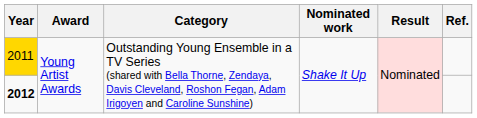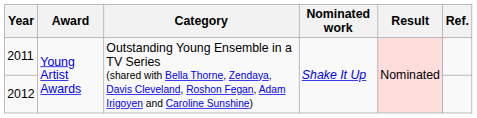(20, 56) gold background -> (20, 56) no background
(21, 94) bold -> (21, 94) normal
